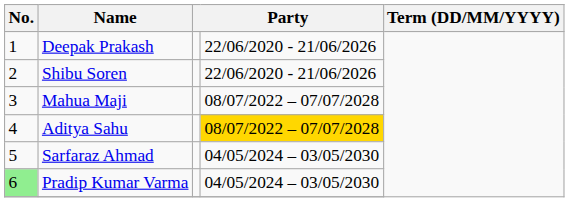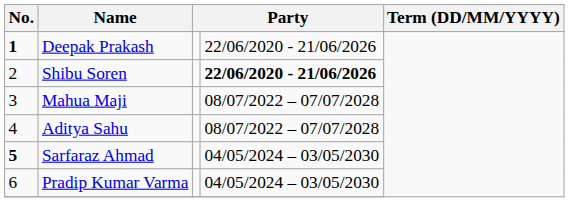(13, 45) normal -> (13, 45) bold
(290, 73) normal -> (290, 73) bold
(292, 127) gold background -> (292, 127) no background
(13, 155) normal -> (13, 155) bold
(13, 182) lightgreen background -> (13, 182) no background
